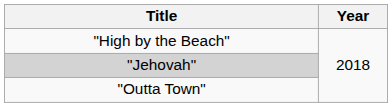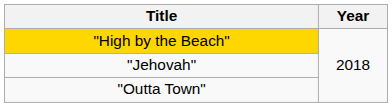(162, 41) no background -> (162, 41) gold background
(162, 65) lightgrey background -> (162, 65) no background
